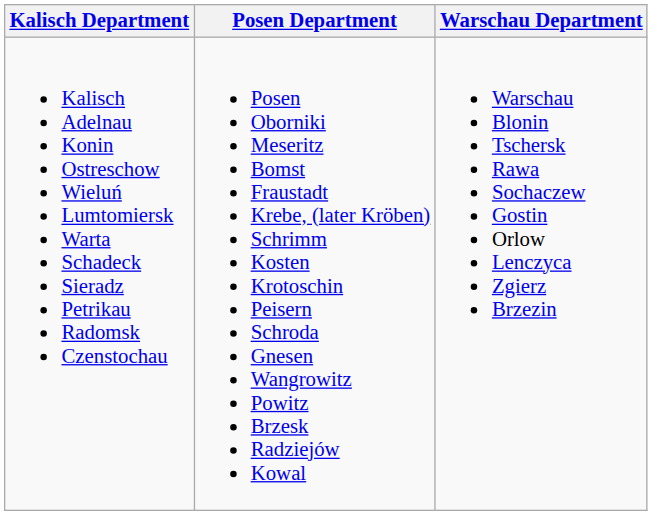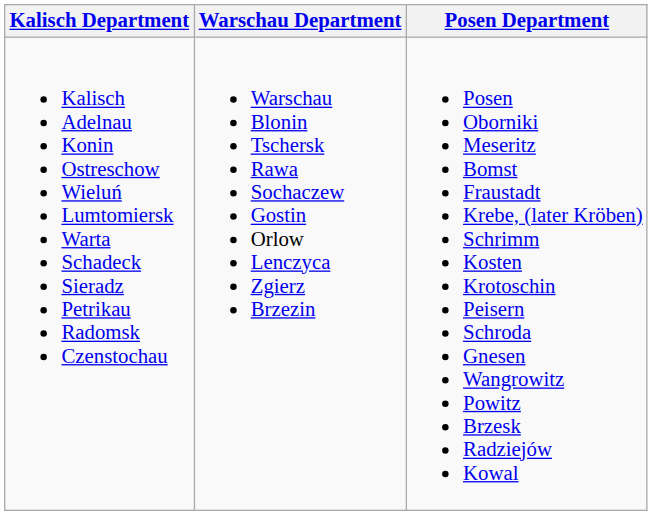columns swapped: (314, 20) <-> (541, 20)
